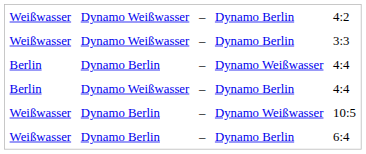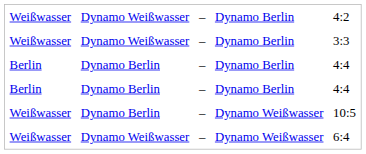(269, 64) Dynamo Weißwasser -> (255, 64) Dynamo Berlin
(135, 88) Dynamo Weißwasser -> (120, 88) Dynamo Berlin
(120, 136) Dynamo Berlin -> (135, 136) Dynamo Weißwasser
(255, 136) Dynamo Berlin -> (269, 136) Dynamo Weißwasser
